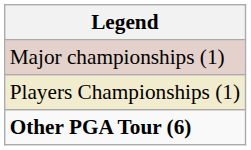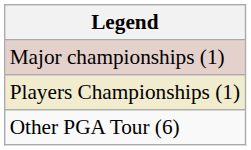(101, 127) bold -> (95, 127) normal
